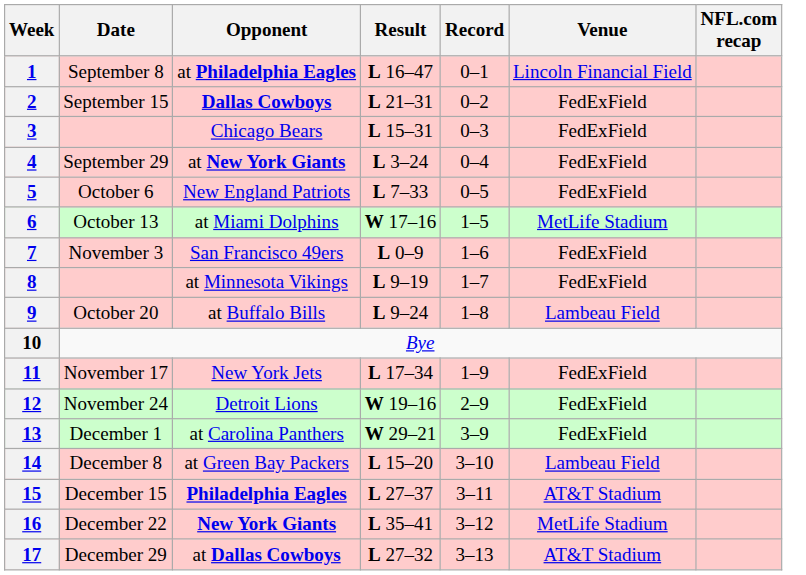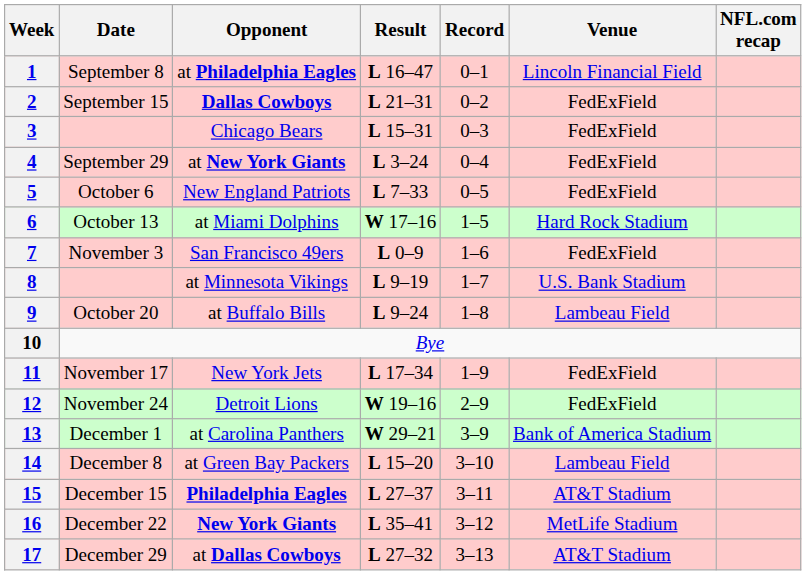(602, 222) MetLife Stadium -> (612, 222) Hard Rock Stadium
(602, 282) FedExField -> (612, 282) U.S. Bank Stadium
(602, 433) FedExField -> (612, 433) Bank of America Stadium
